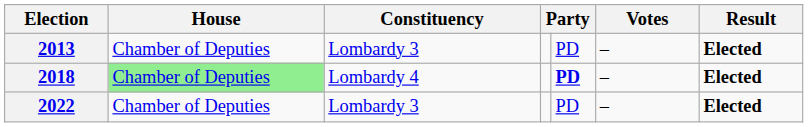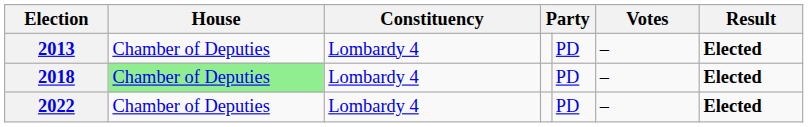(374, 48) Lombardy 3 -> (374, 48) Lombardy 4
(568, 77) bold -> (568, 77) normal
(374, 106) Lombardy 3 -> (374, 106) Lombardy 4
